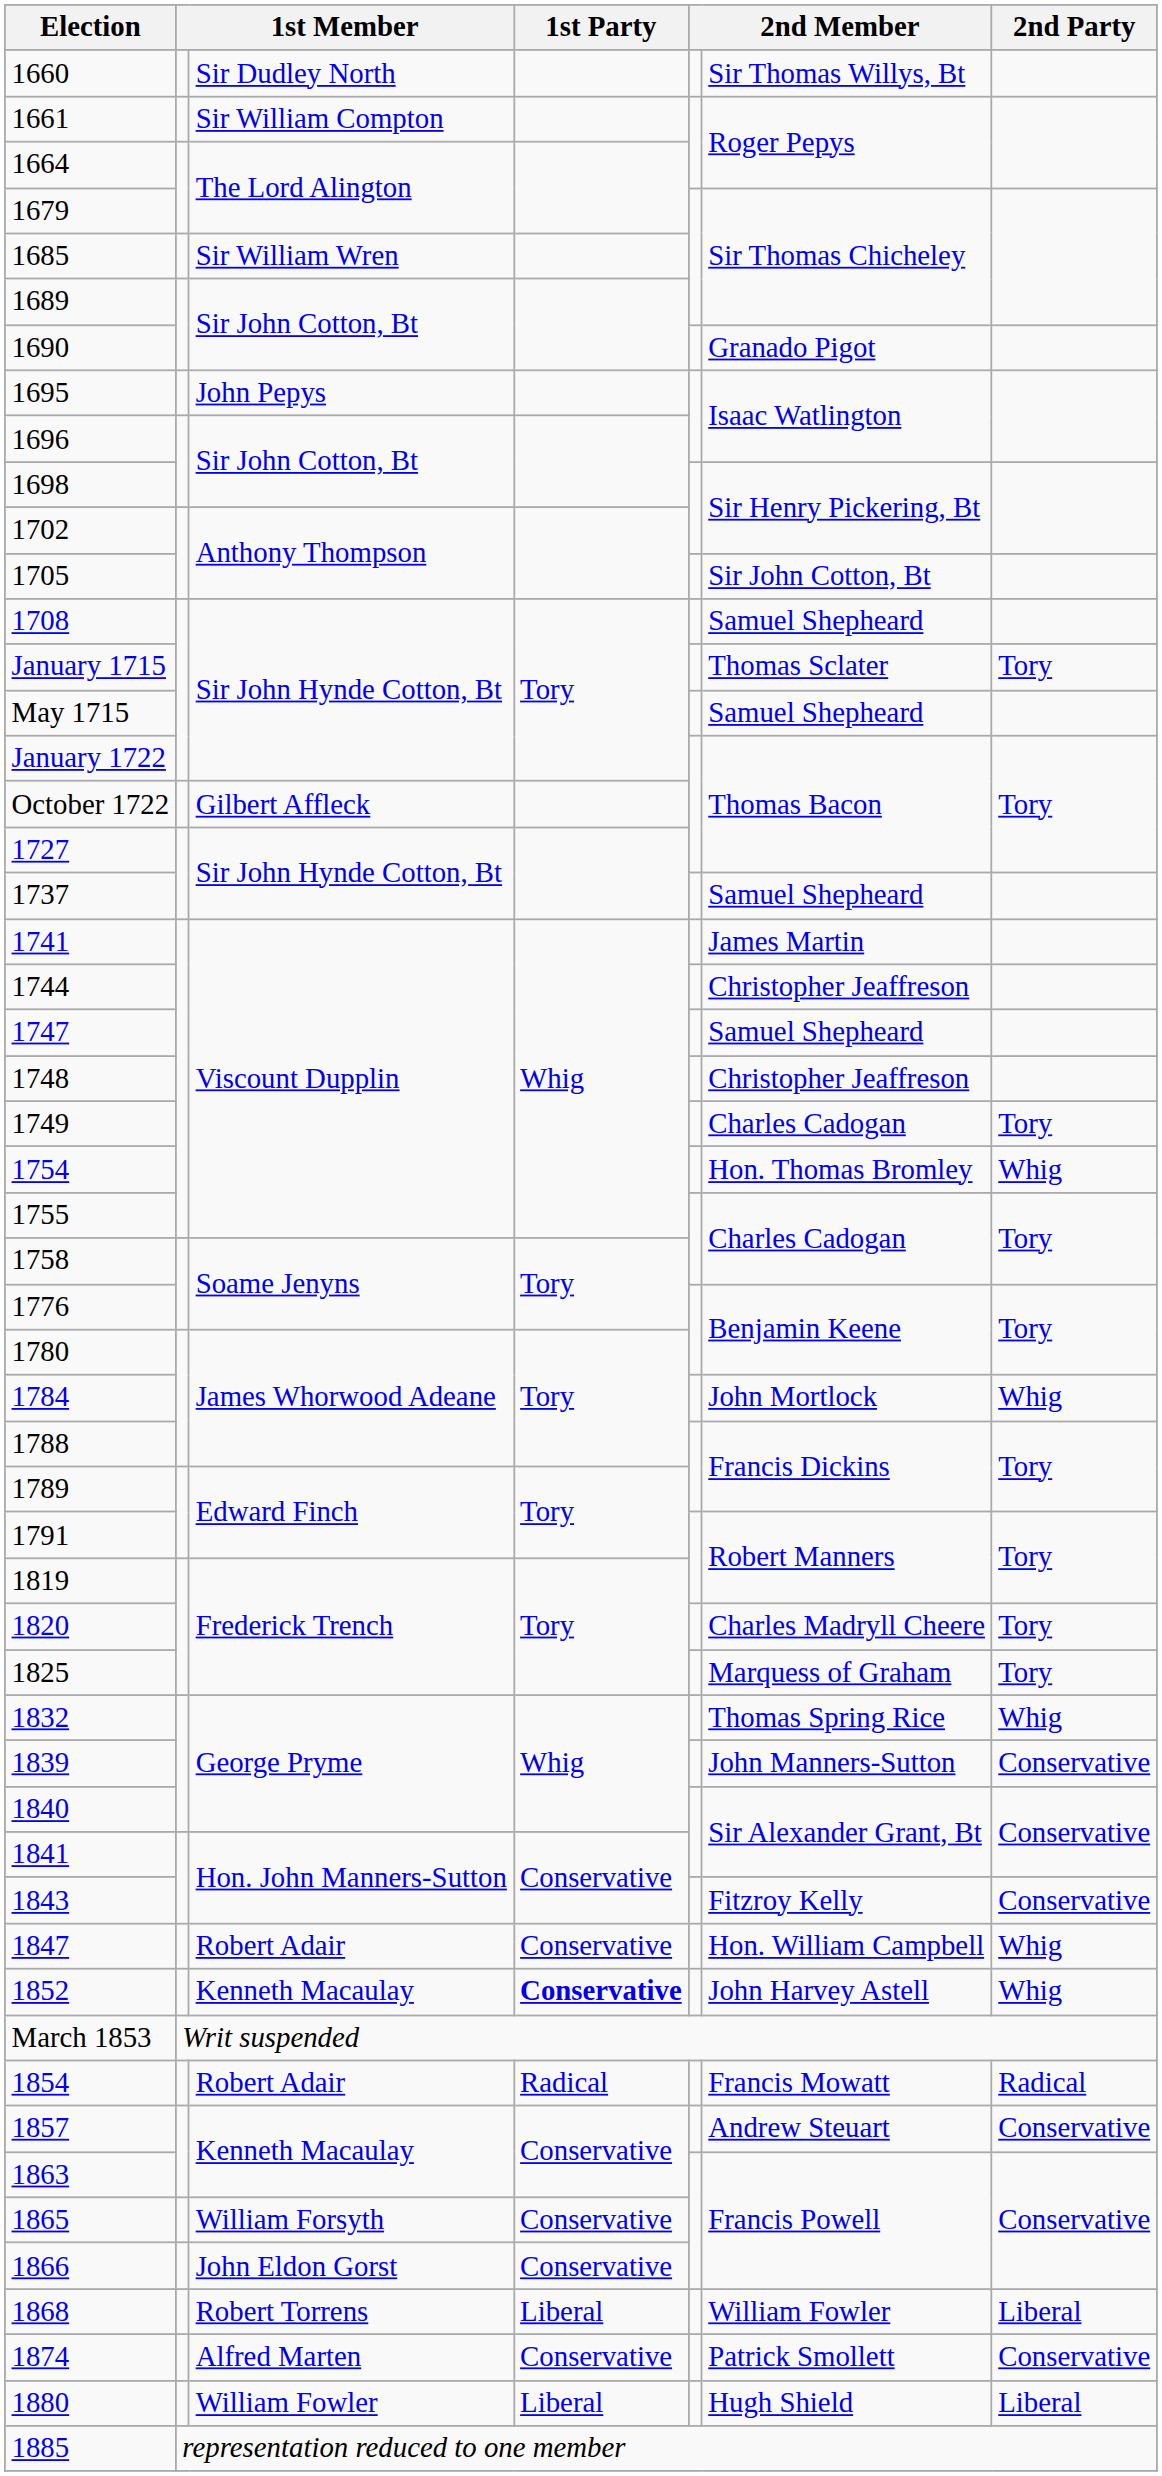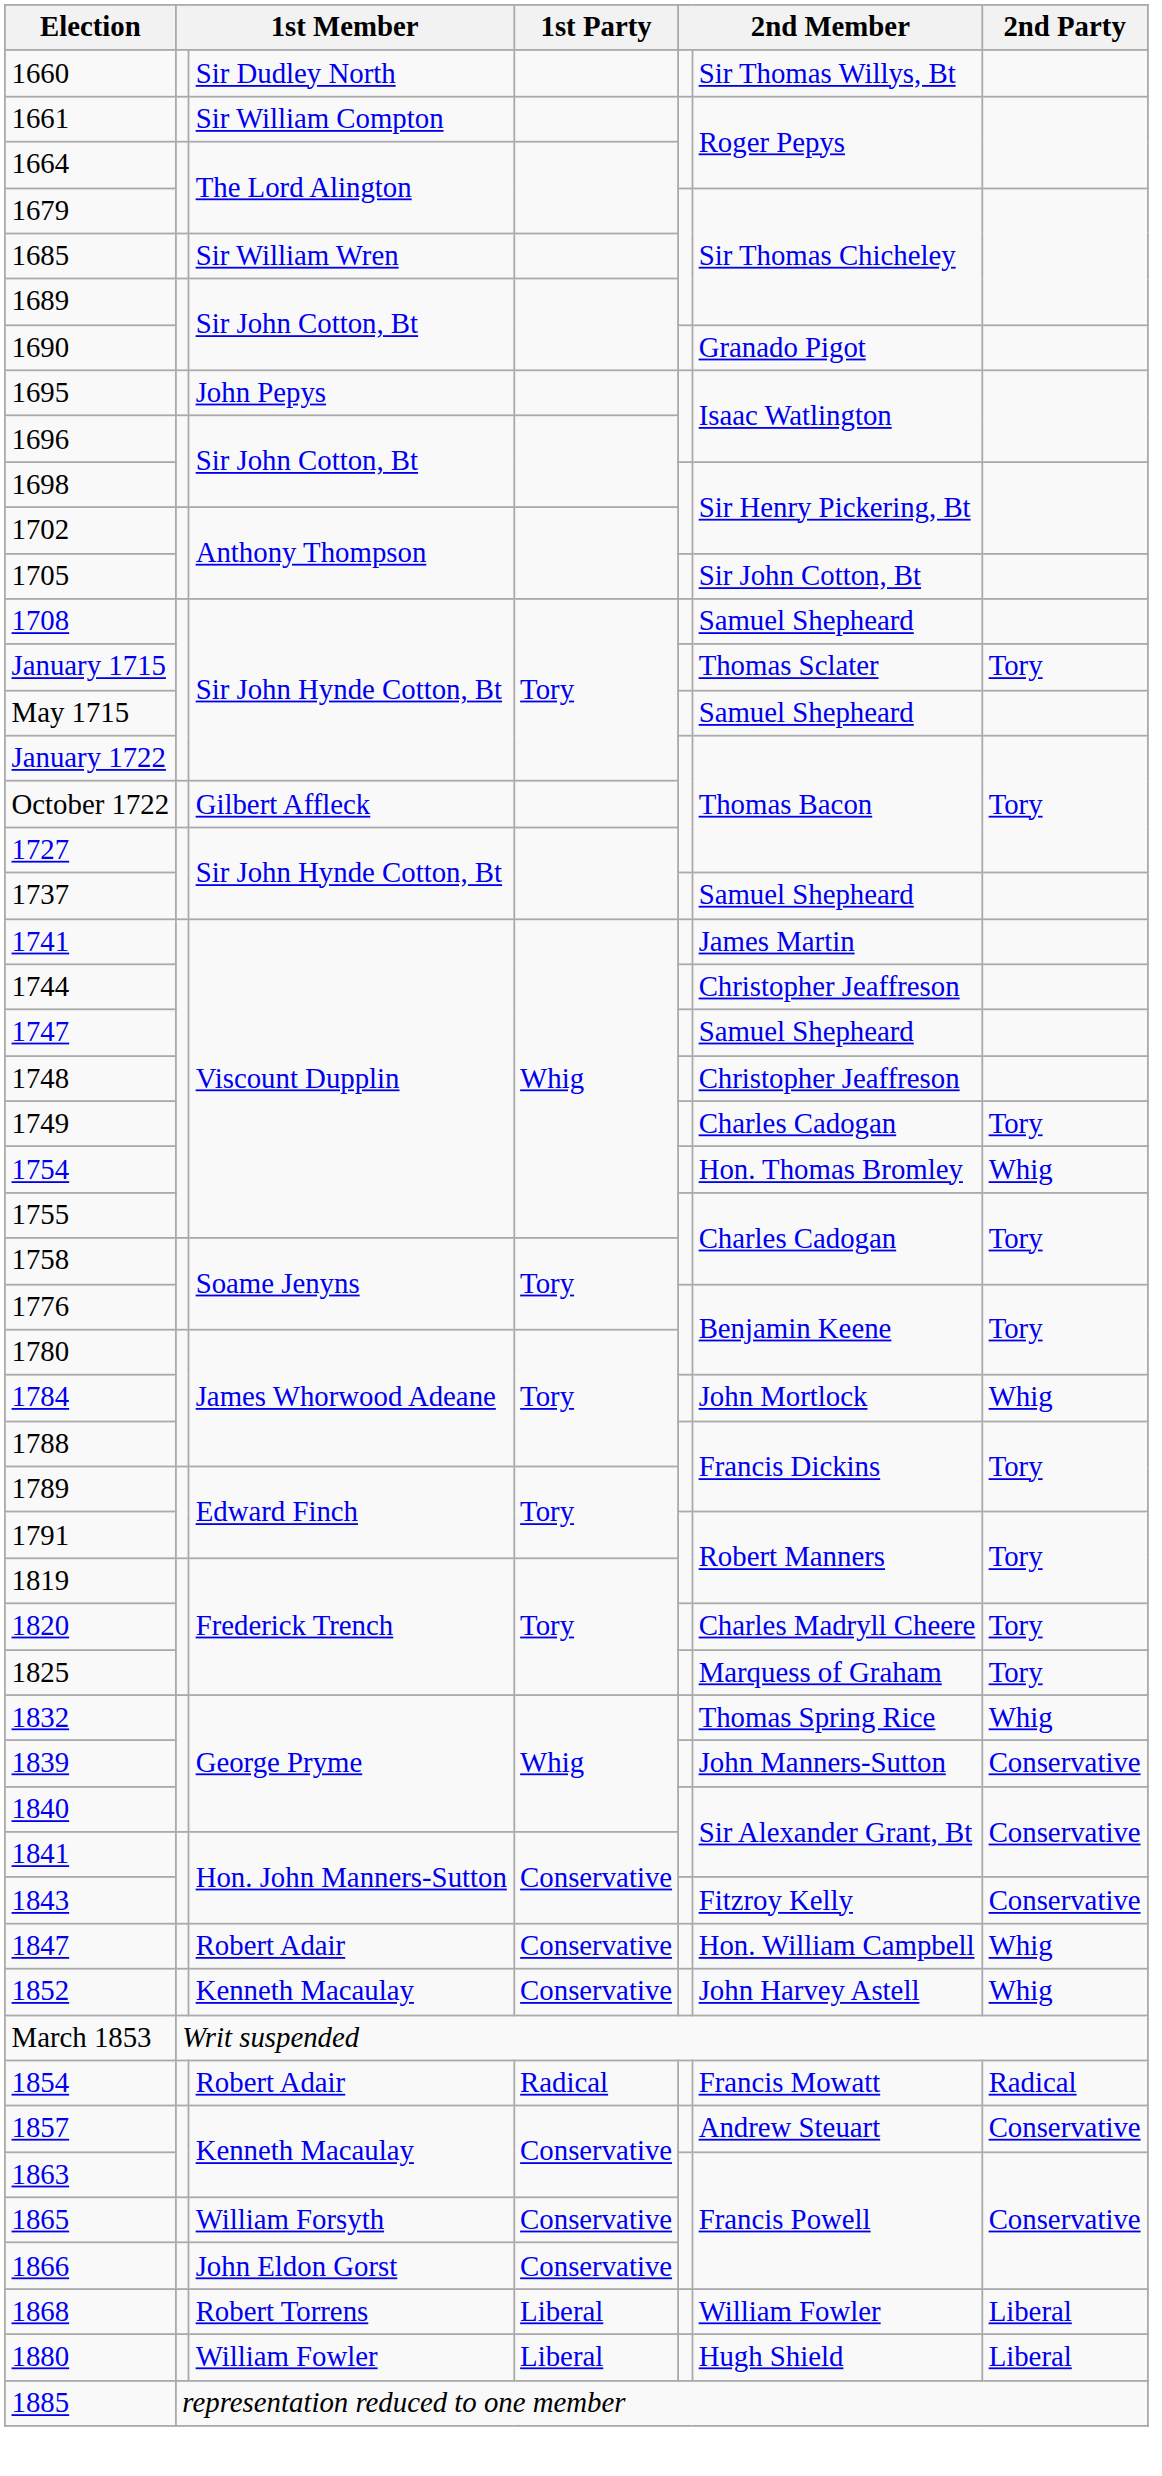(601, 1991) bold -> (596, 1991) normal
- row: (40, 2356)
